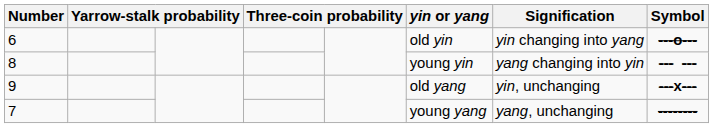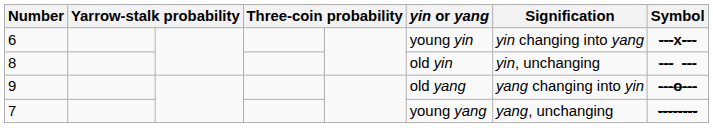(431, 39) old yin -> (441, 39) young yin
(678, 39) ---o--- -> (678, 39) ---x---
(441, 63) young yin -> (431, 63) old yin
(570, 63) yang changing into yin -> (548, 63) yin, unchanging
(548, 87) yin, unchanging -> (570, 87) yang changing into yin
(678, 87) ---x--- -> (678, 87) ---o---
